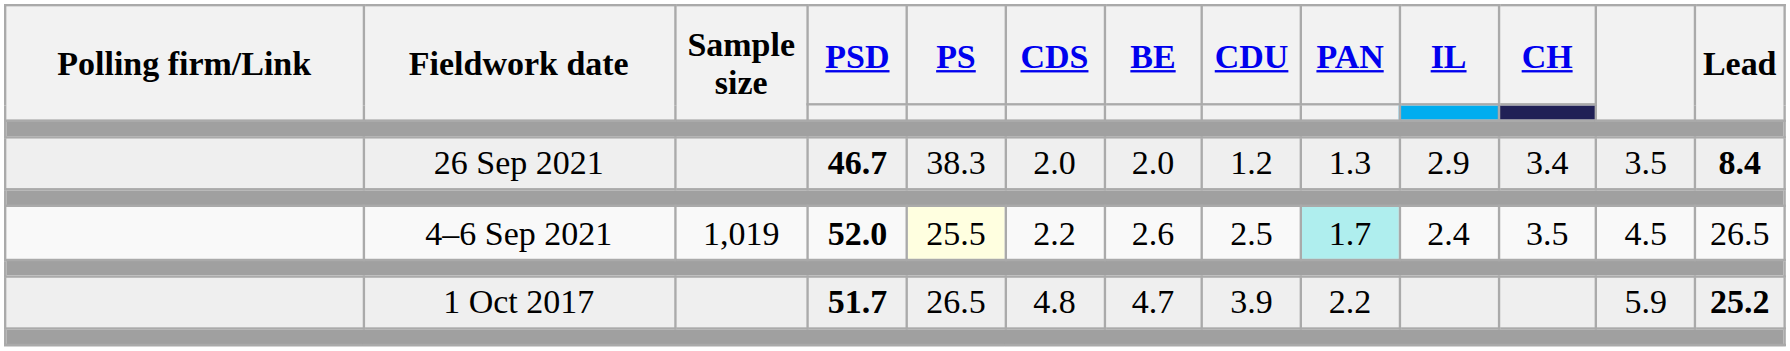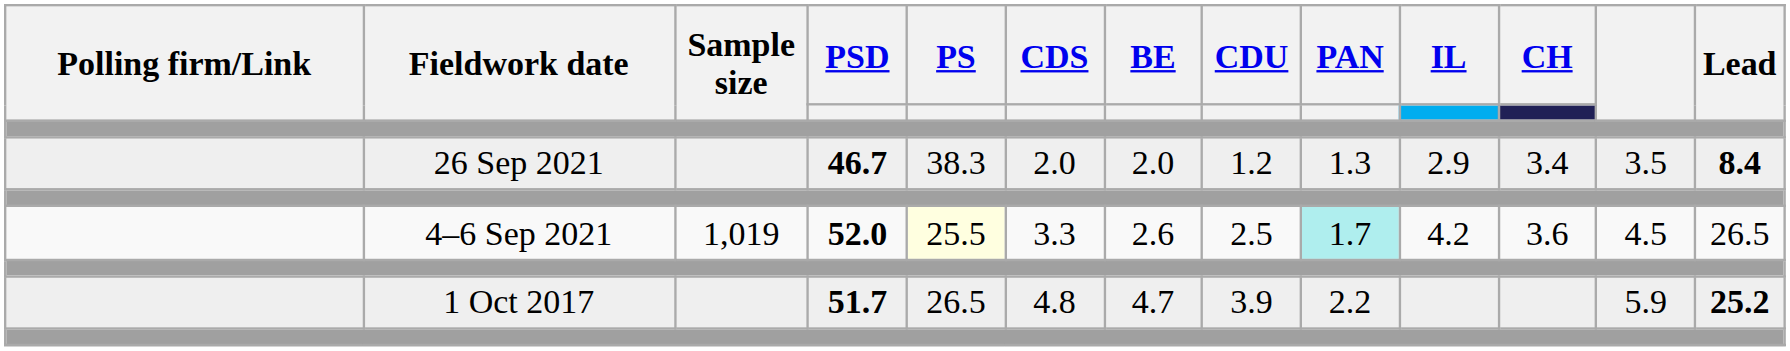(1054, 233) 2.2 -> (1054, 233) 3.3
(1449, 233) 2.4 -> (1449, 233) 4.2
(1547, 233) 3.5 -> (1547, 233) 3.6
